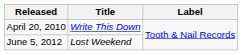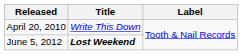(101, 42) normal -> (103, 42) bold
